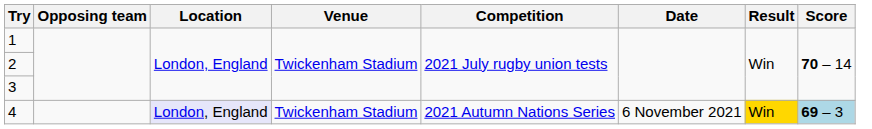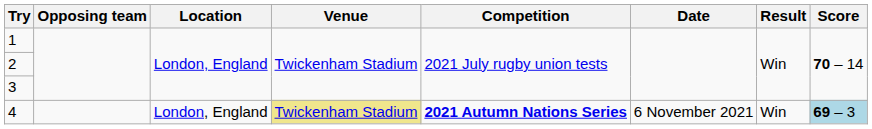(211, 111) lavender background -> (211, 111) no background
(346, 111) no background -> (346, 111) khaki background
(520, 111) normal -> (526, 111) bold
(761, 111) gold background -> (773, 111) no background
